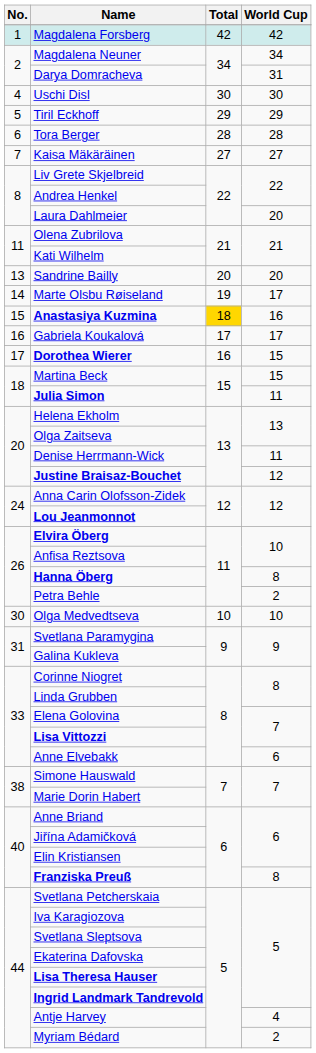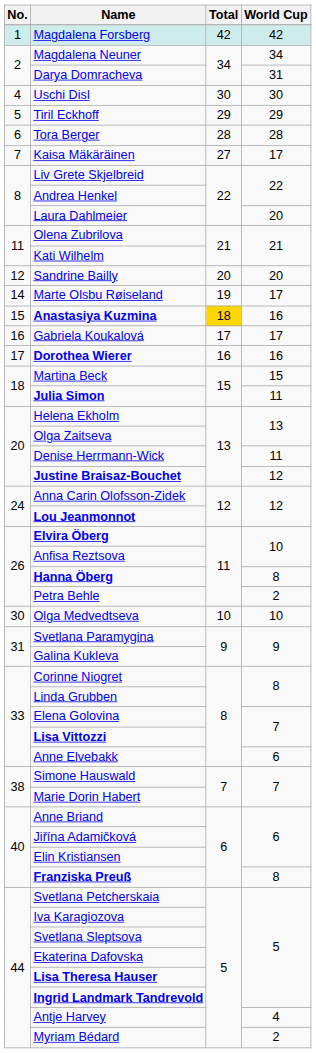(276, 155) 27 -> (276, 155) 17
(17, 275) 13 -> (17, 275) 12
(276, 355) 15 -> (276, 355) 16
